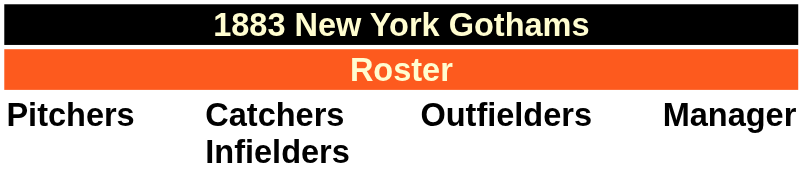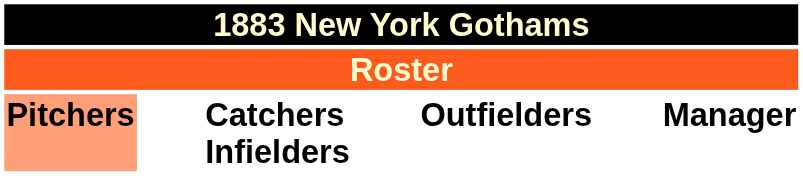(71, 114) no background -> (71, 114) lightsalmon background
